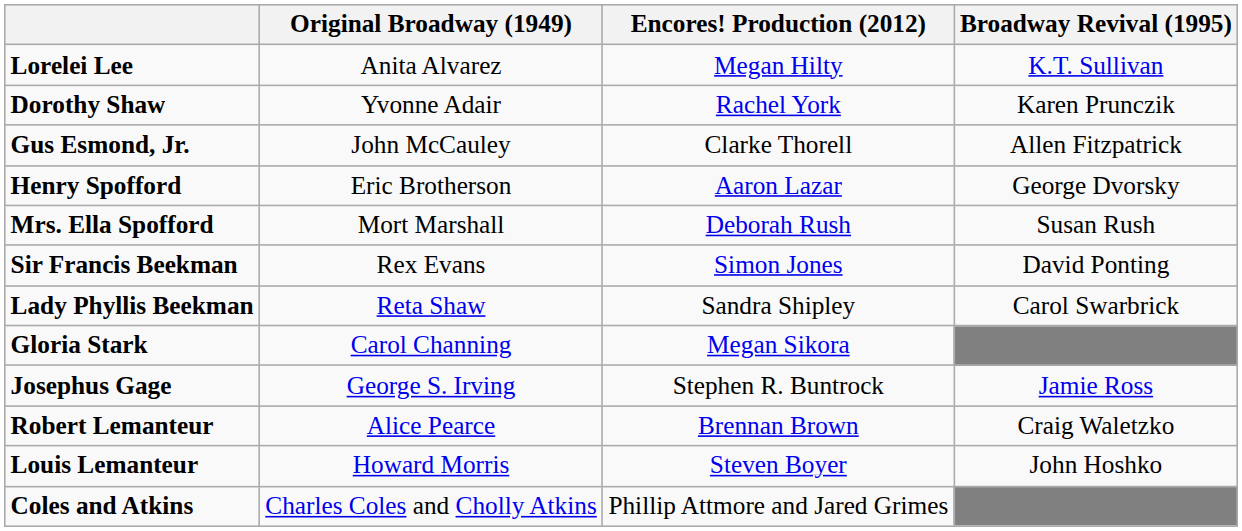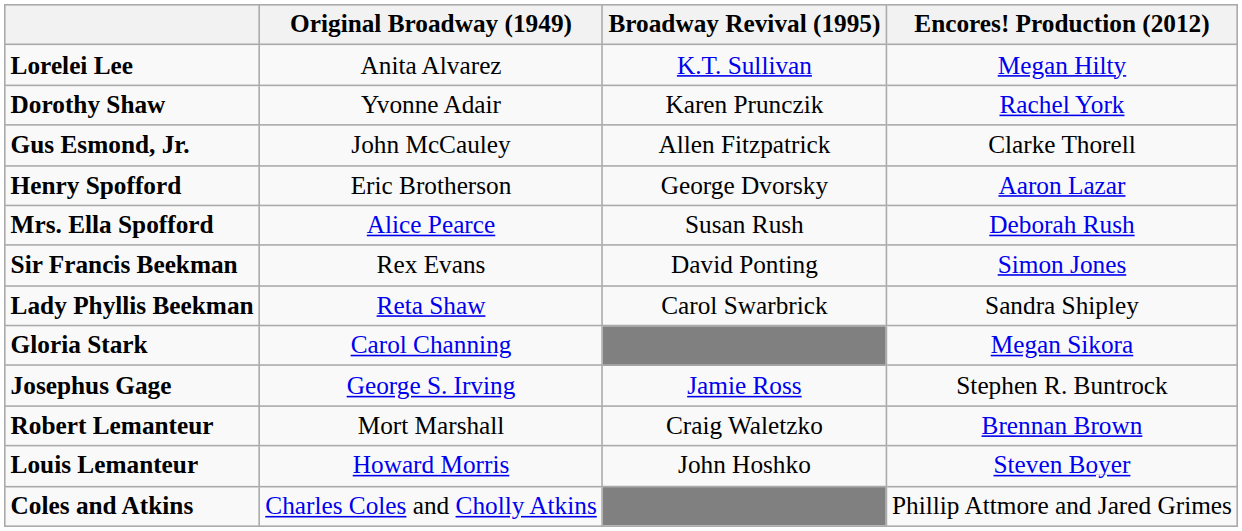columns swapped: (1096, 24) <-> (778, 24)
(431, 225) Mort Marshall -> (431, 225) Alice Pearce
(431, 425) Alice Pearce -> (431, 425) Mort Marshall
